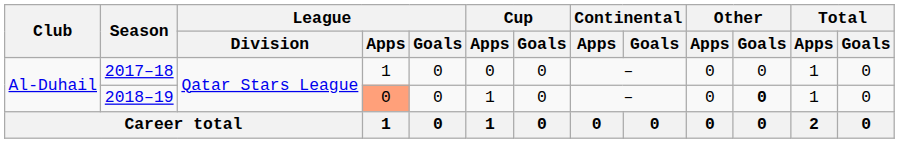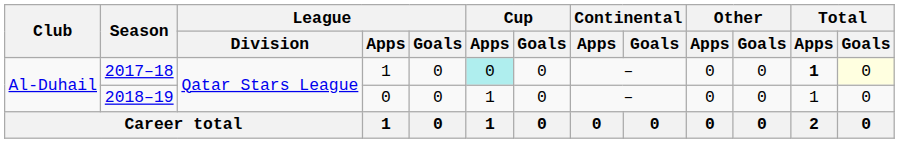(490, 71) no background -> (490, 71) paleturquoise background
(814, 71) normal -> (814, 71) bold
(866, 71) no background -> (866, 71) lightyellow background
(386, 98) lightsalmon background -> (386, 98) no background
(762, 98) bold -> (762, 98) normal
